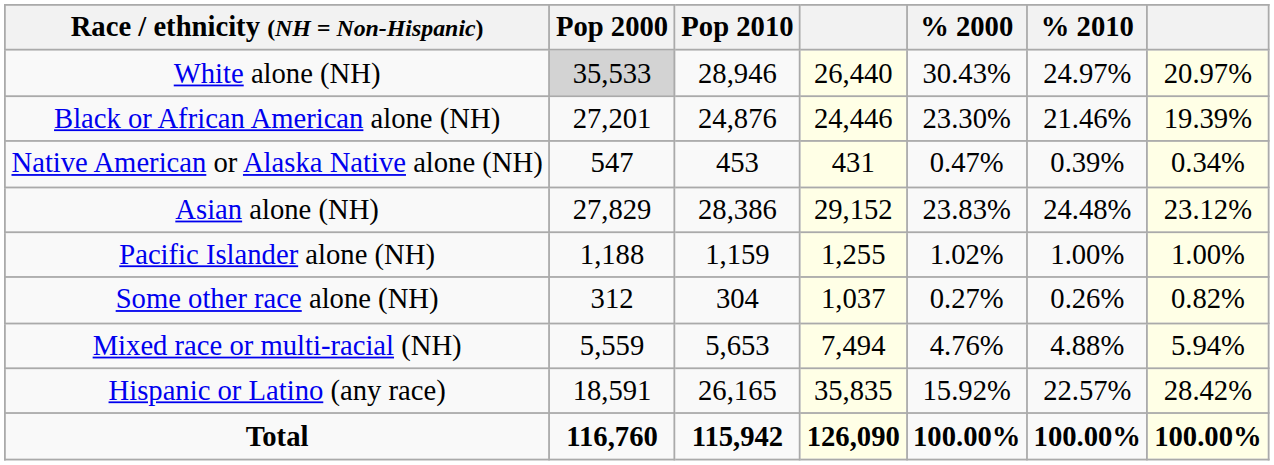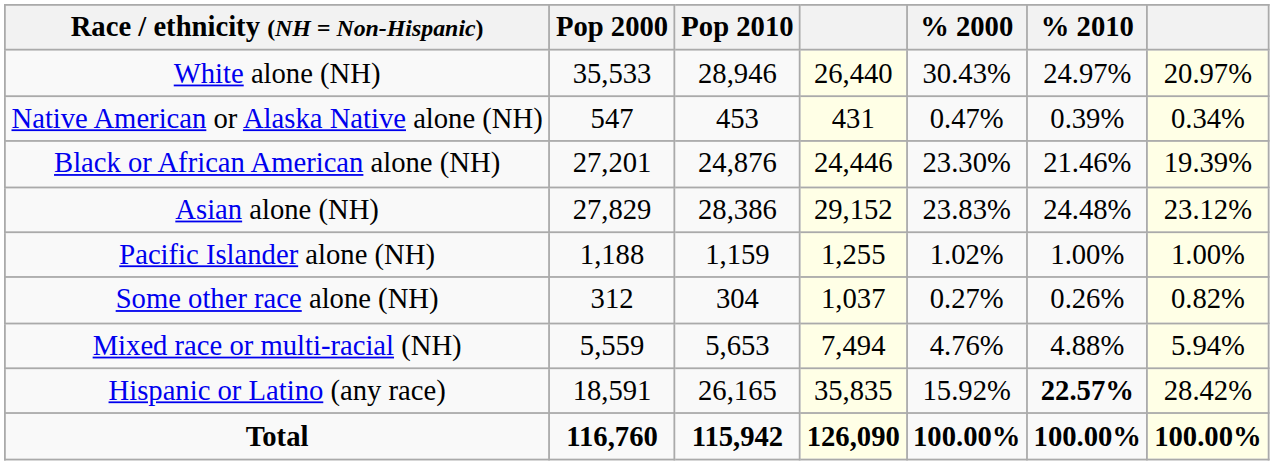(612, 72) lightgrey background -> (612, 72) no background
rows swapped: (277, 118) <-> (277, 163)
(1087, 390) normal -> (1087, 390) bold
